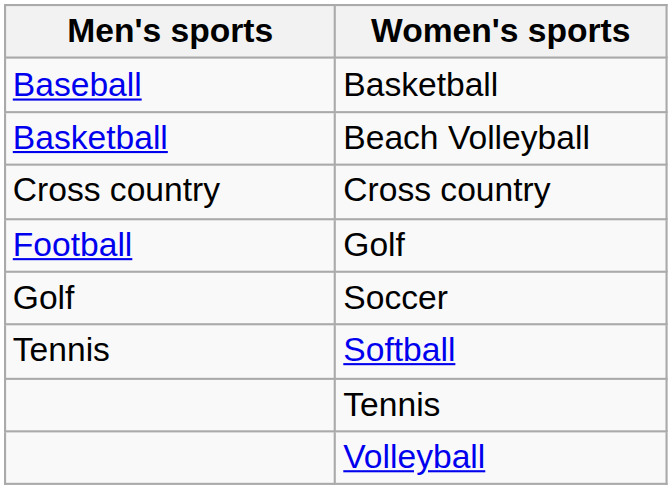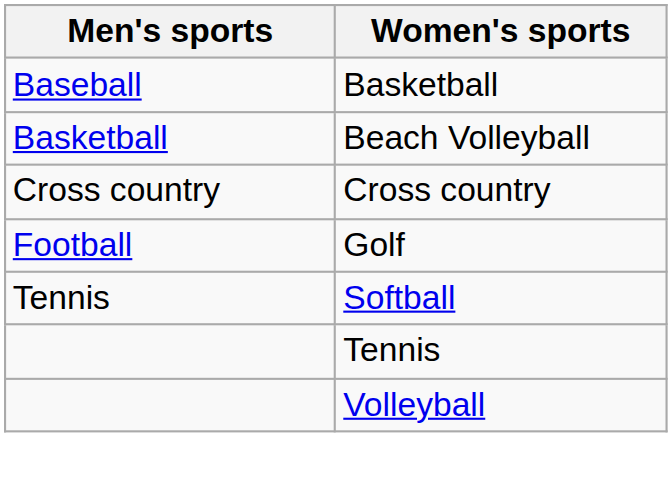- row: (396, 297)
